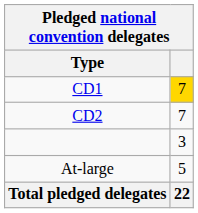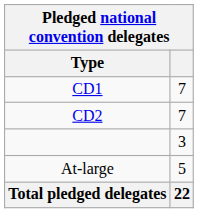(182, 89) gold background -> (182, 89) no background
